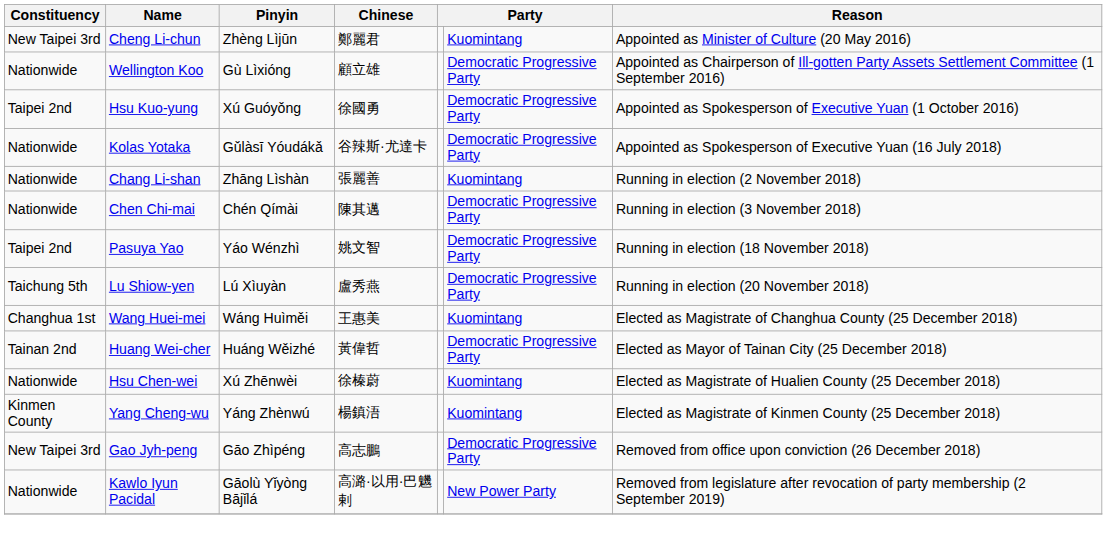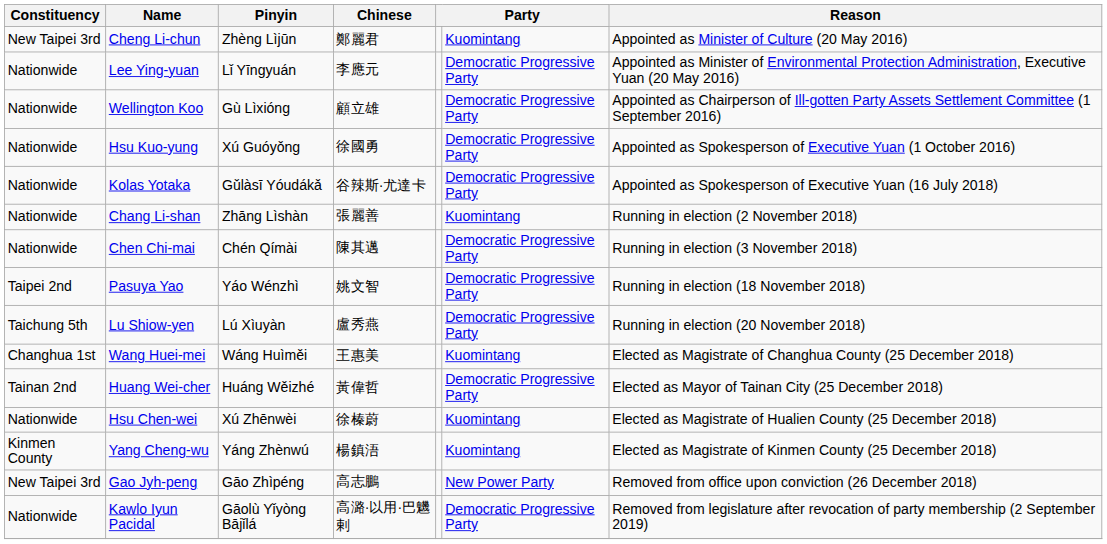+ row: (154, 70)
(40, 109) Taipei 2nd -> (43, 147) Nationwide
(522, 451) Democratic Progressive Party -> (500, 482) New Power Party
(502, 491) New Power Party -> (520, 516) Democratic Progressive Party
